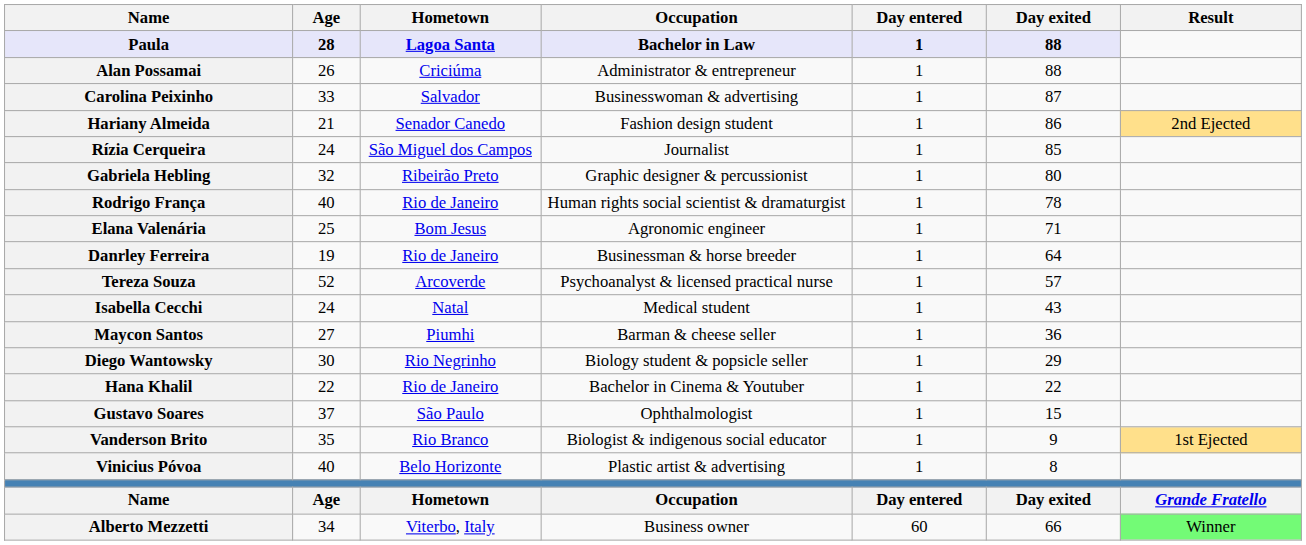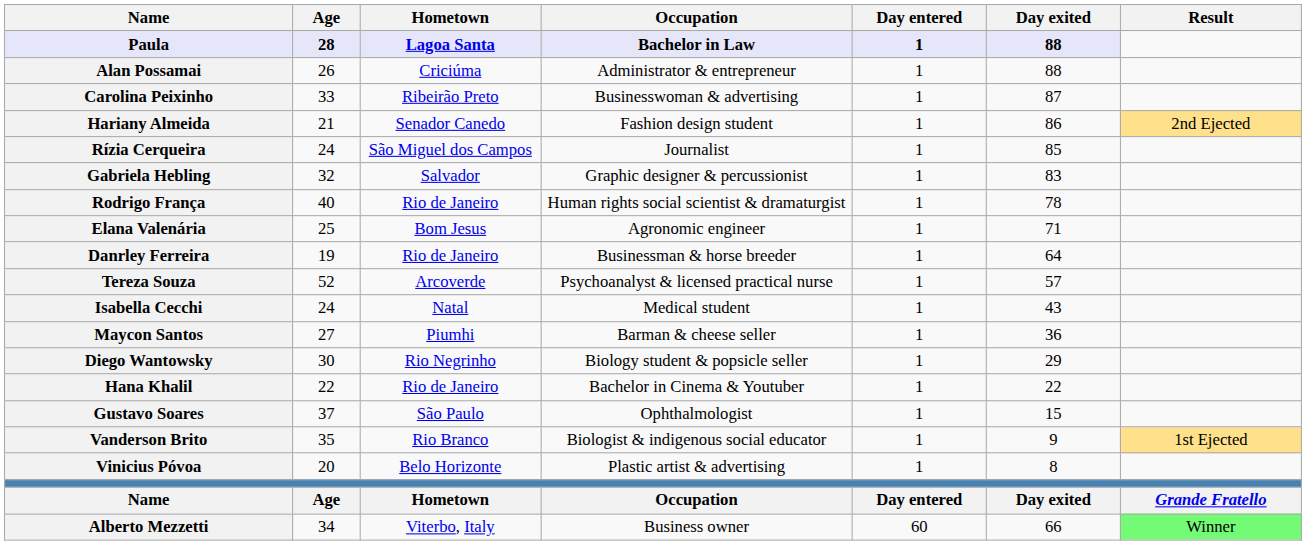(450, 96) Salvador -> (450, 96) Ribeirão Preto
(450, 176) Ribeirão Preto -> (450, 176) Salvador
(1053, 176) 80 -> (1053, 176) 83
(326, 466) 40 -> (326, 466) 20
